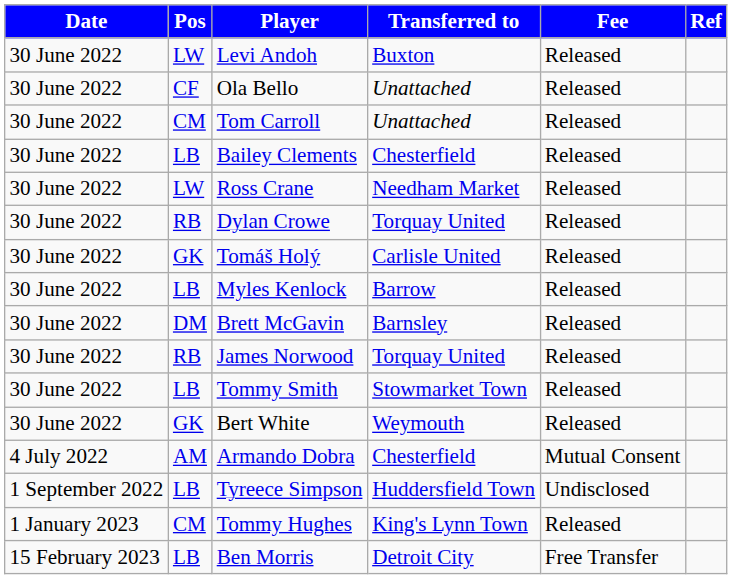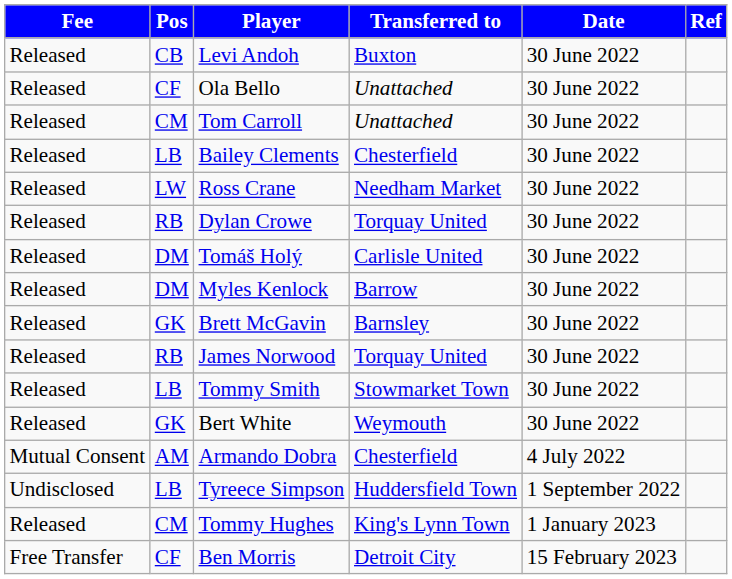columns swapped: (86, 21) <-> (613, 21)
(189, 54) LW -> (169, 54) CB
(188, 255) GK -> (172, 255) DM
(186, 289) LB -> (172, 289) DM
(190, 322) DM -> (170, 322) GK
(186, 557) LB -> (168, 557) CF
